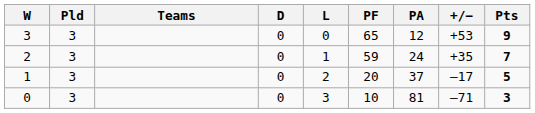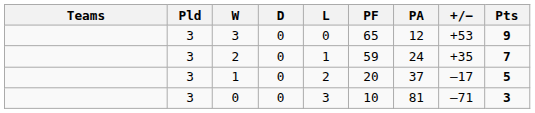columns swapped: (176, 15) <-> (27, 15)
